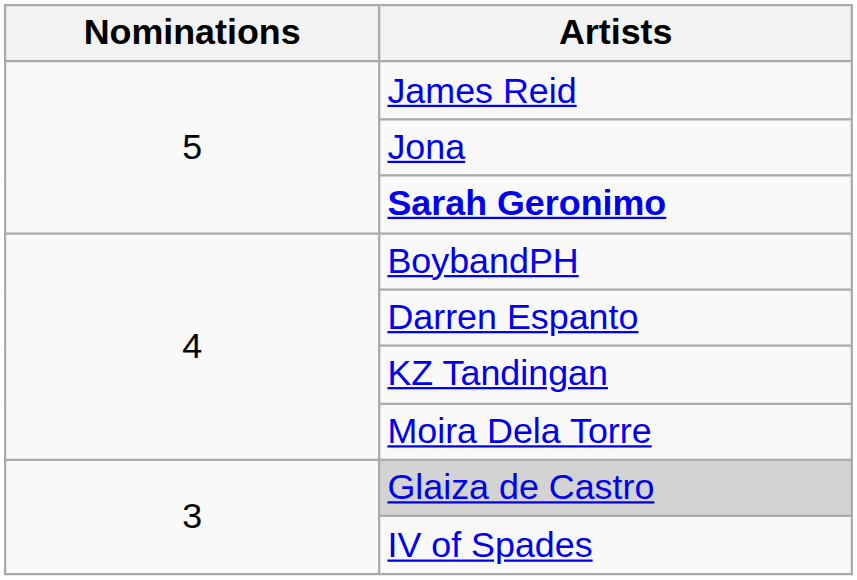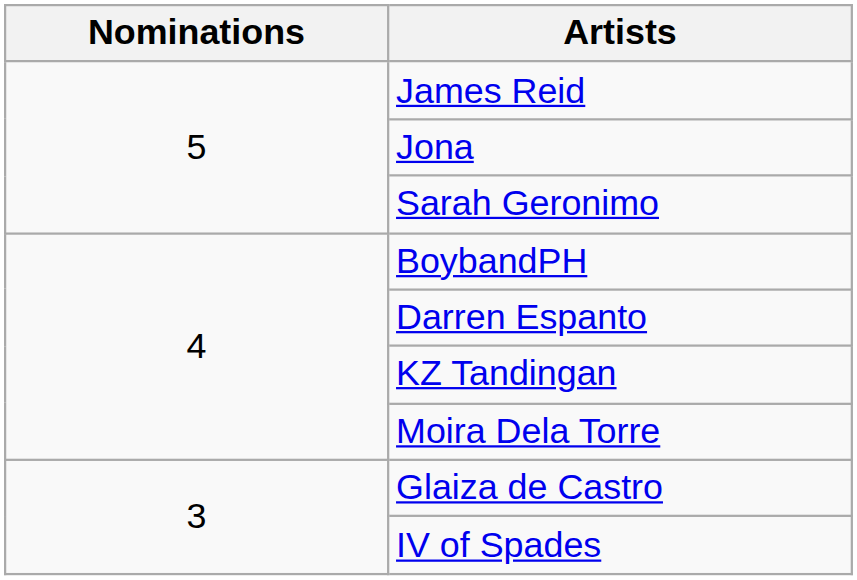(527, 203) bold -> (528, 203) normal
(521, 487) lightgrey background -> (530, 487) no background
